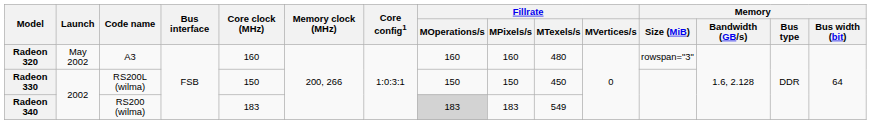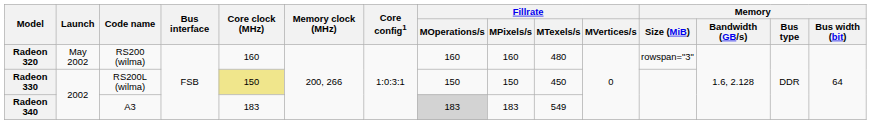(130, 56) A3 -> (130, 56) RS200 (wilma)
(251, 82) no background -> (251, 82) khaki background
(130, 107) RS200 (wilma) -> (130, 107) A3
